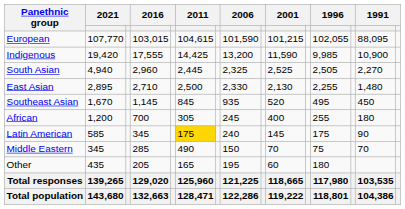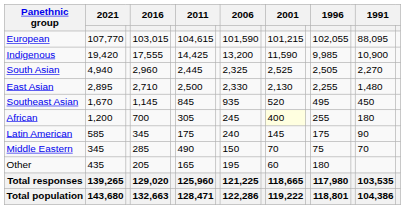(276, 117) no background -> (276, 117) lightyellow background
(186, 133) gold background -> (186, 133) no background
